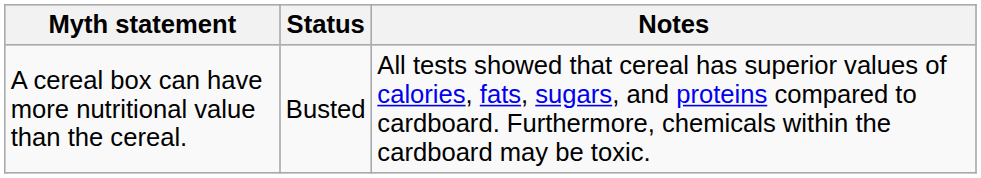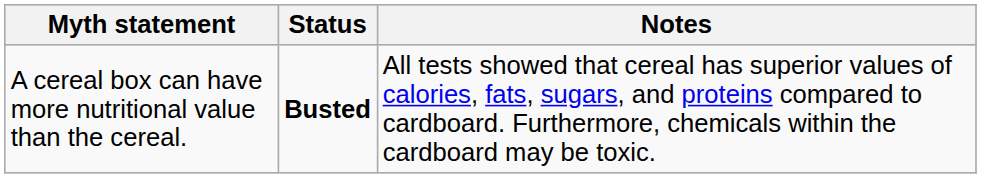(326, 108) normal -> (328, 108) bold
